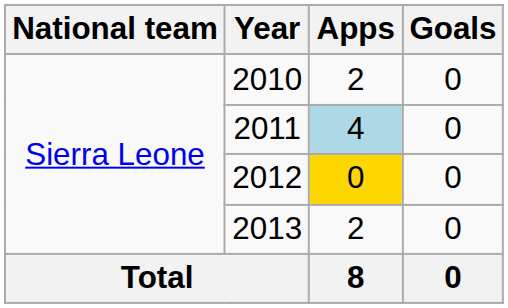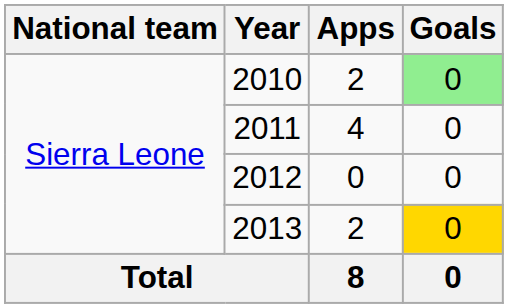(453, 79) no background -> (453, 79) lightgreen background
(356, 128) lightblue background -> (356, 128) no background
(356, 178) gold background -> (356, 178) no background
(453, 228) no background -> (453, 228) gold background
